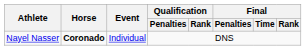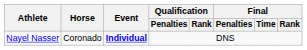(84, 39) bold -> (82, 39) normal
(127, 39) normal -> (126, 39) bold
